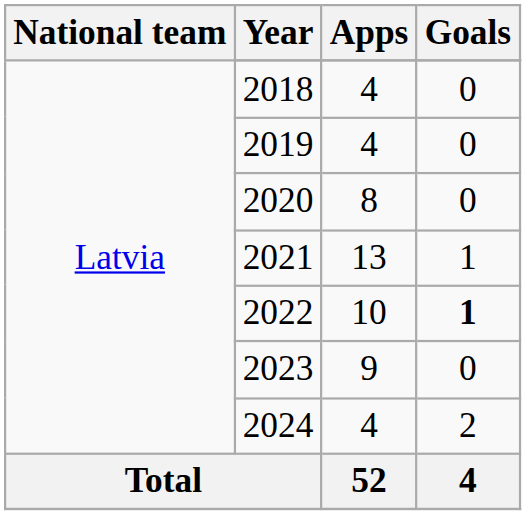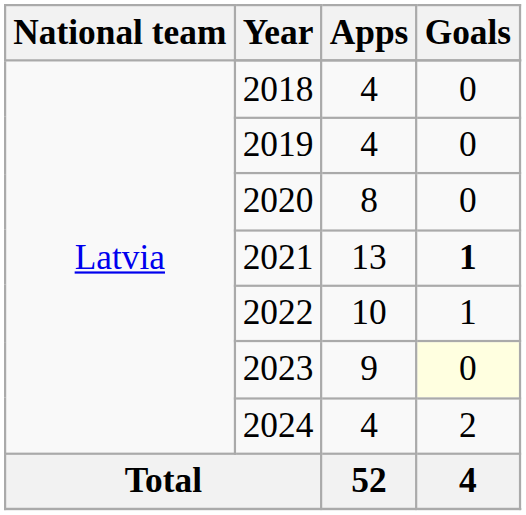(468, 256) normal -> (468, 256) bold
(468, 312) bold -> (468, 312) normal
(468, 369) no background -> (468, 369) lightyellow background
